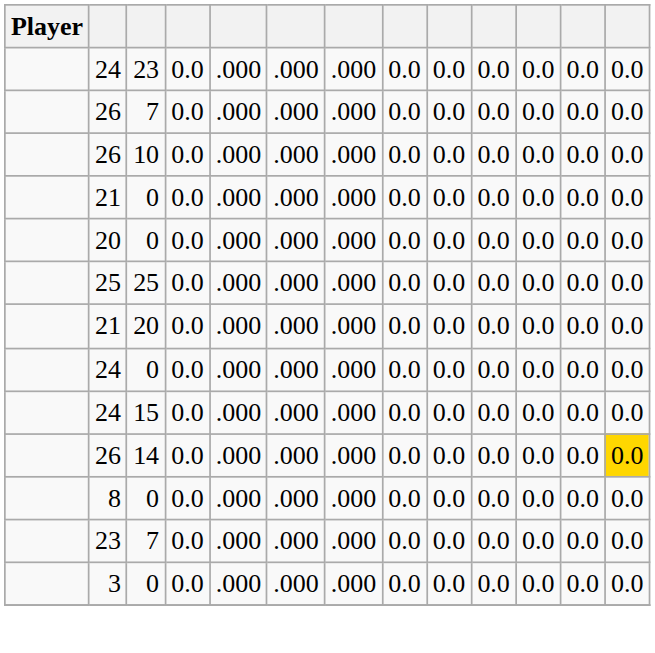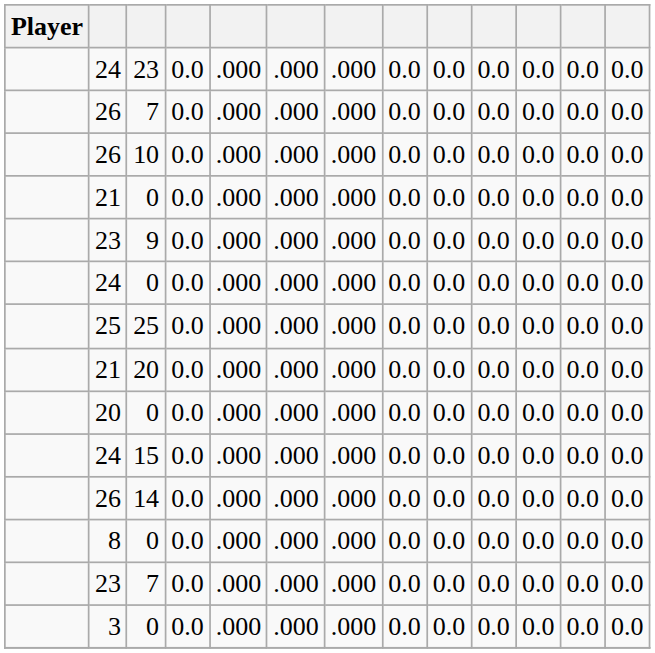+ row: (108, 240)
rows swapped: (108, 368) <-> (108, 240)
(627, 454) gold background -> (627, 497) no background
